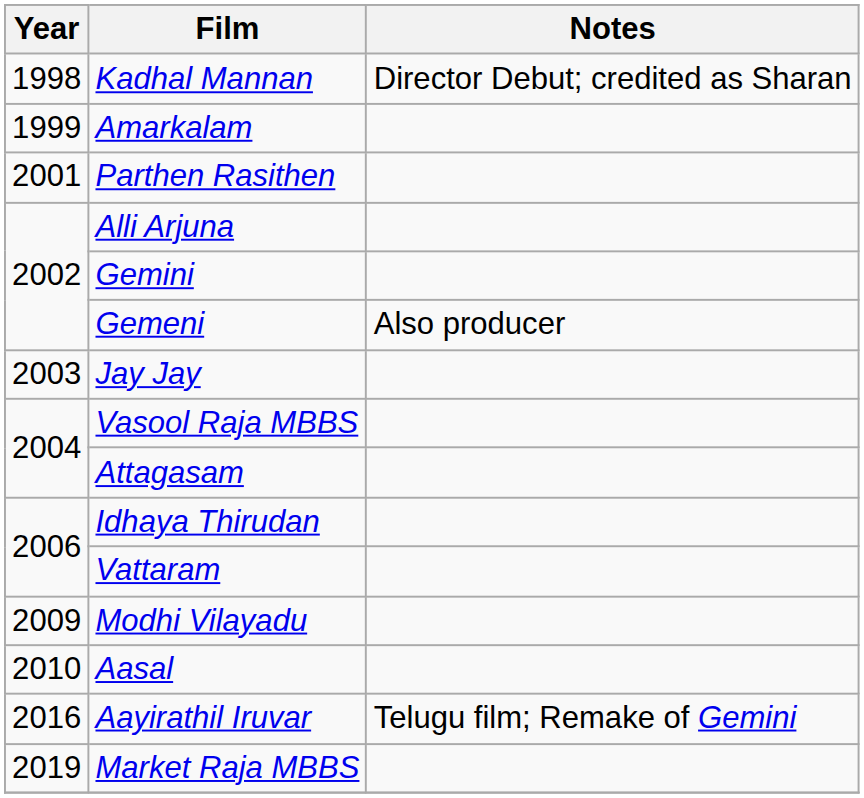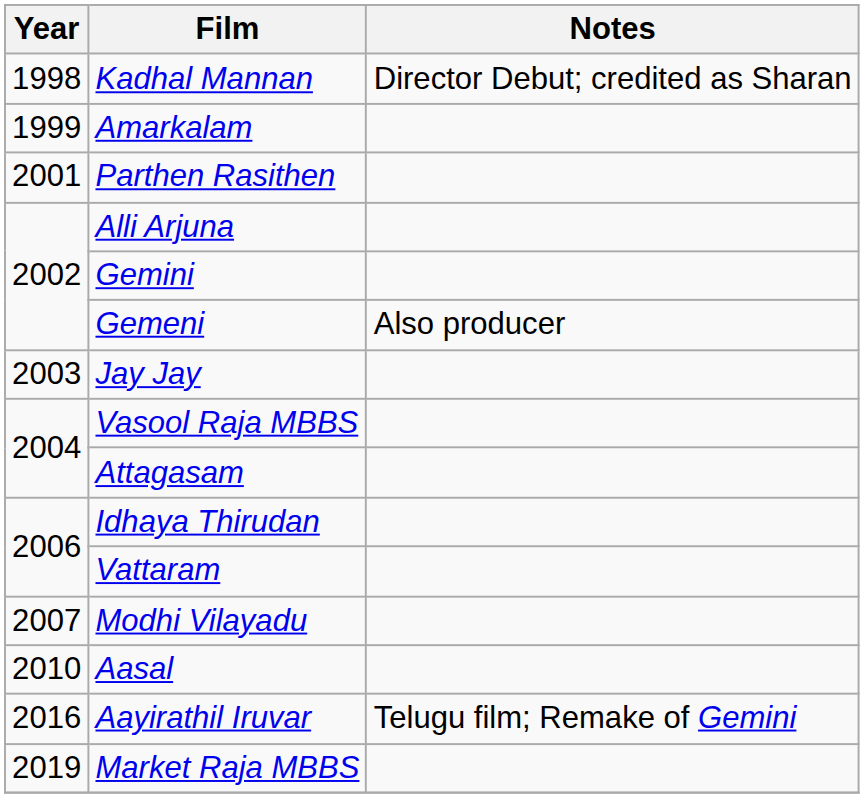(47, 619) 2009 -> (47, 619) 2007
